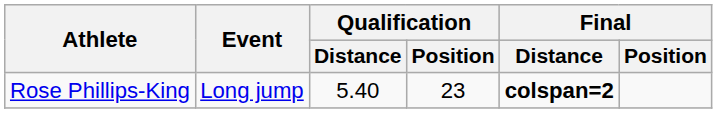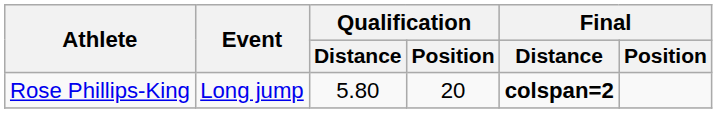(358, 91) 5.40 -> (358, 91) 5.80
(453, 91) 23 -> (453, 91) 20
